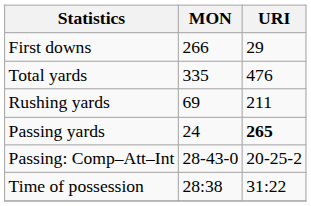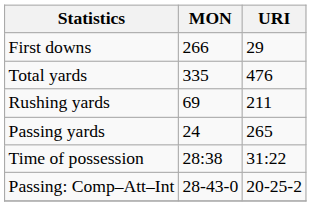(260, 130) bold -> (260, 130) normal
rows swapped: (91, 158) <-> (76, 186)
